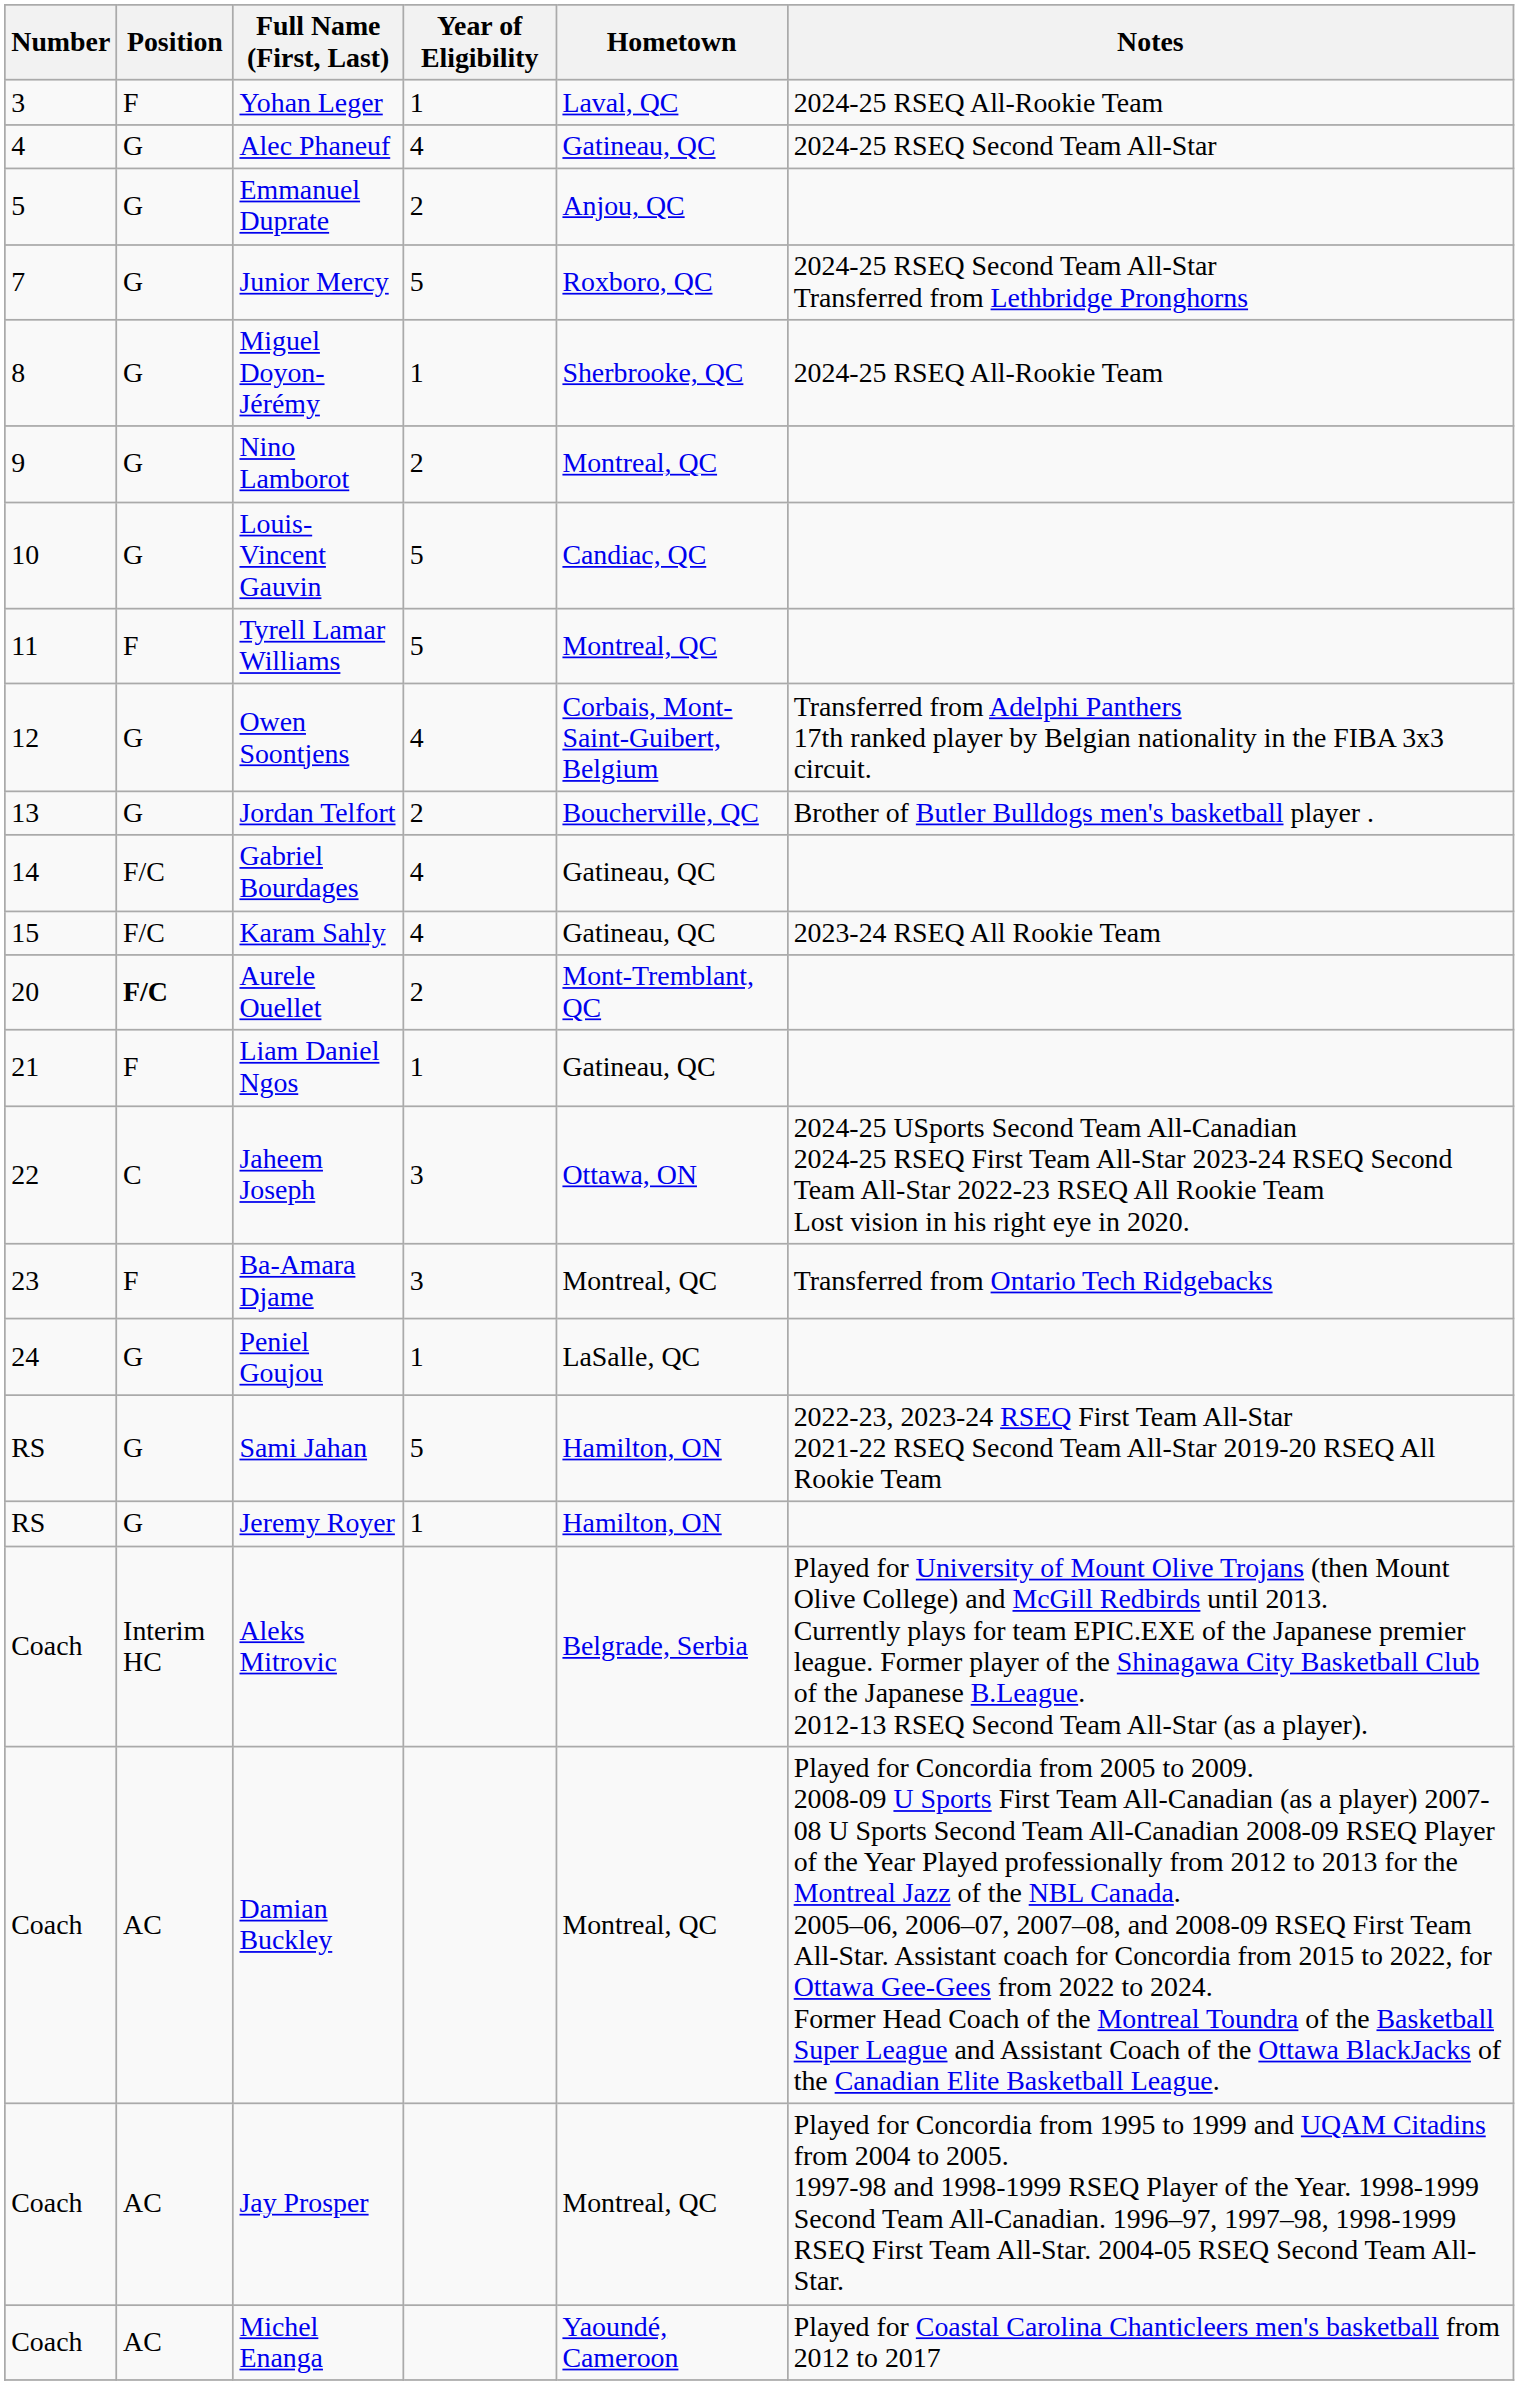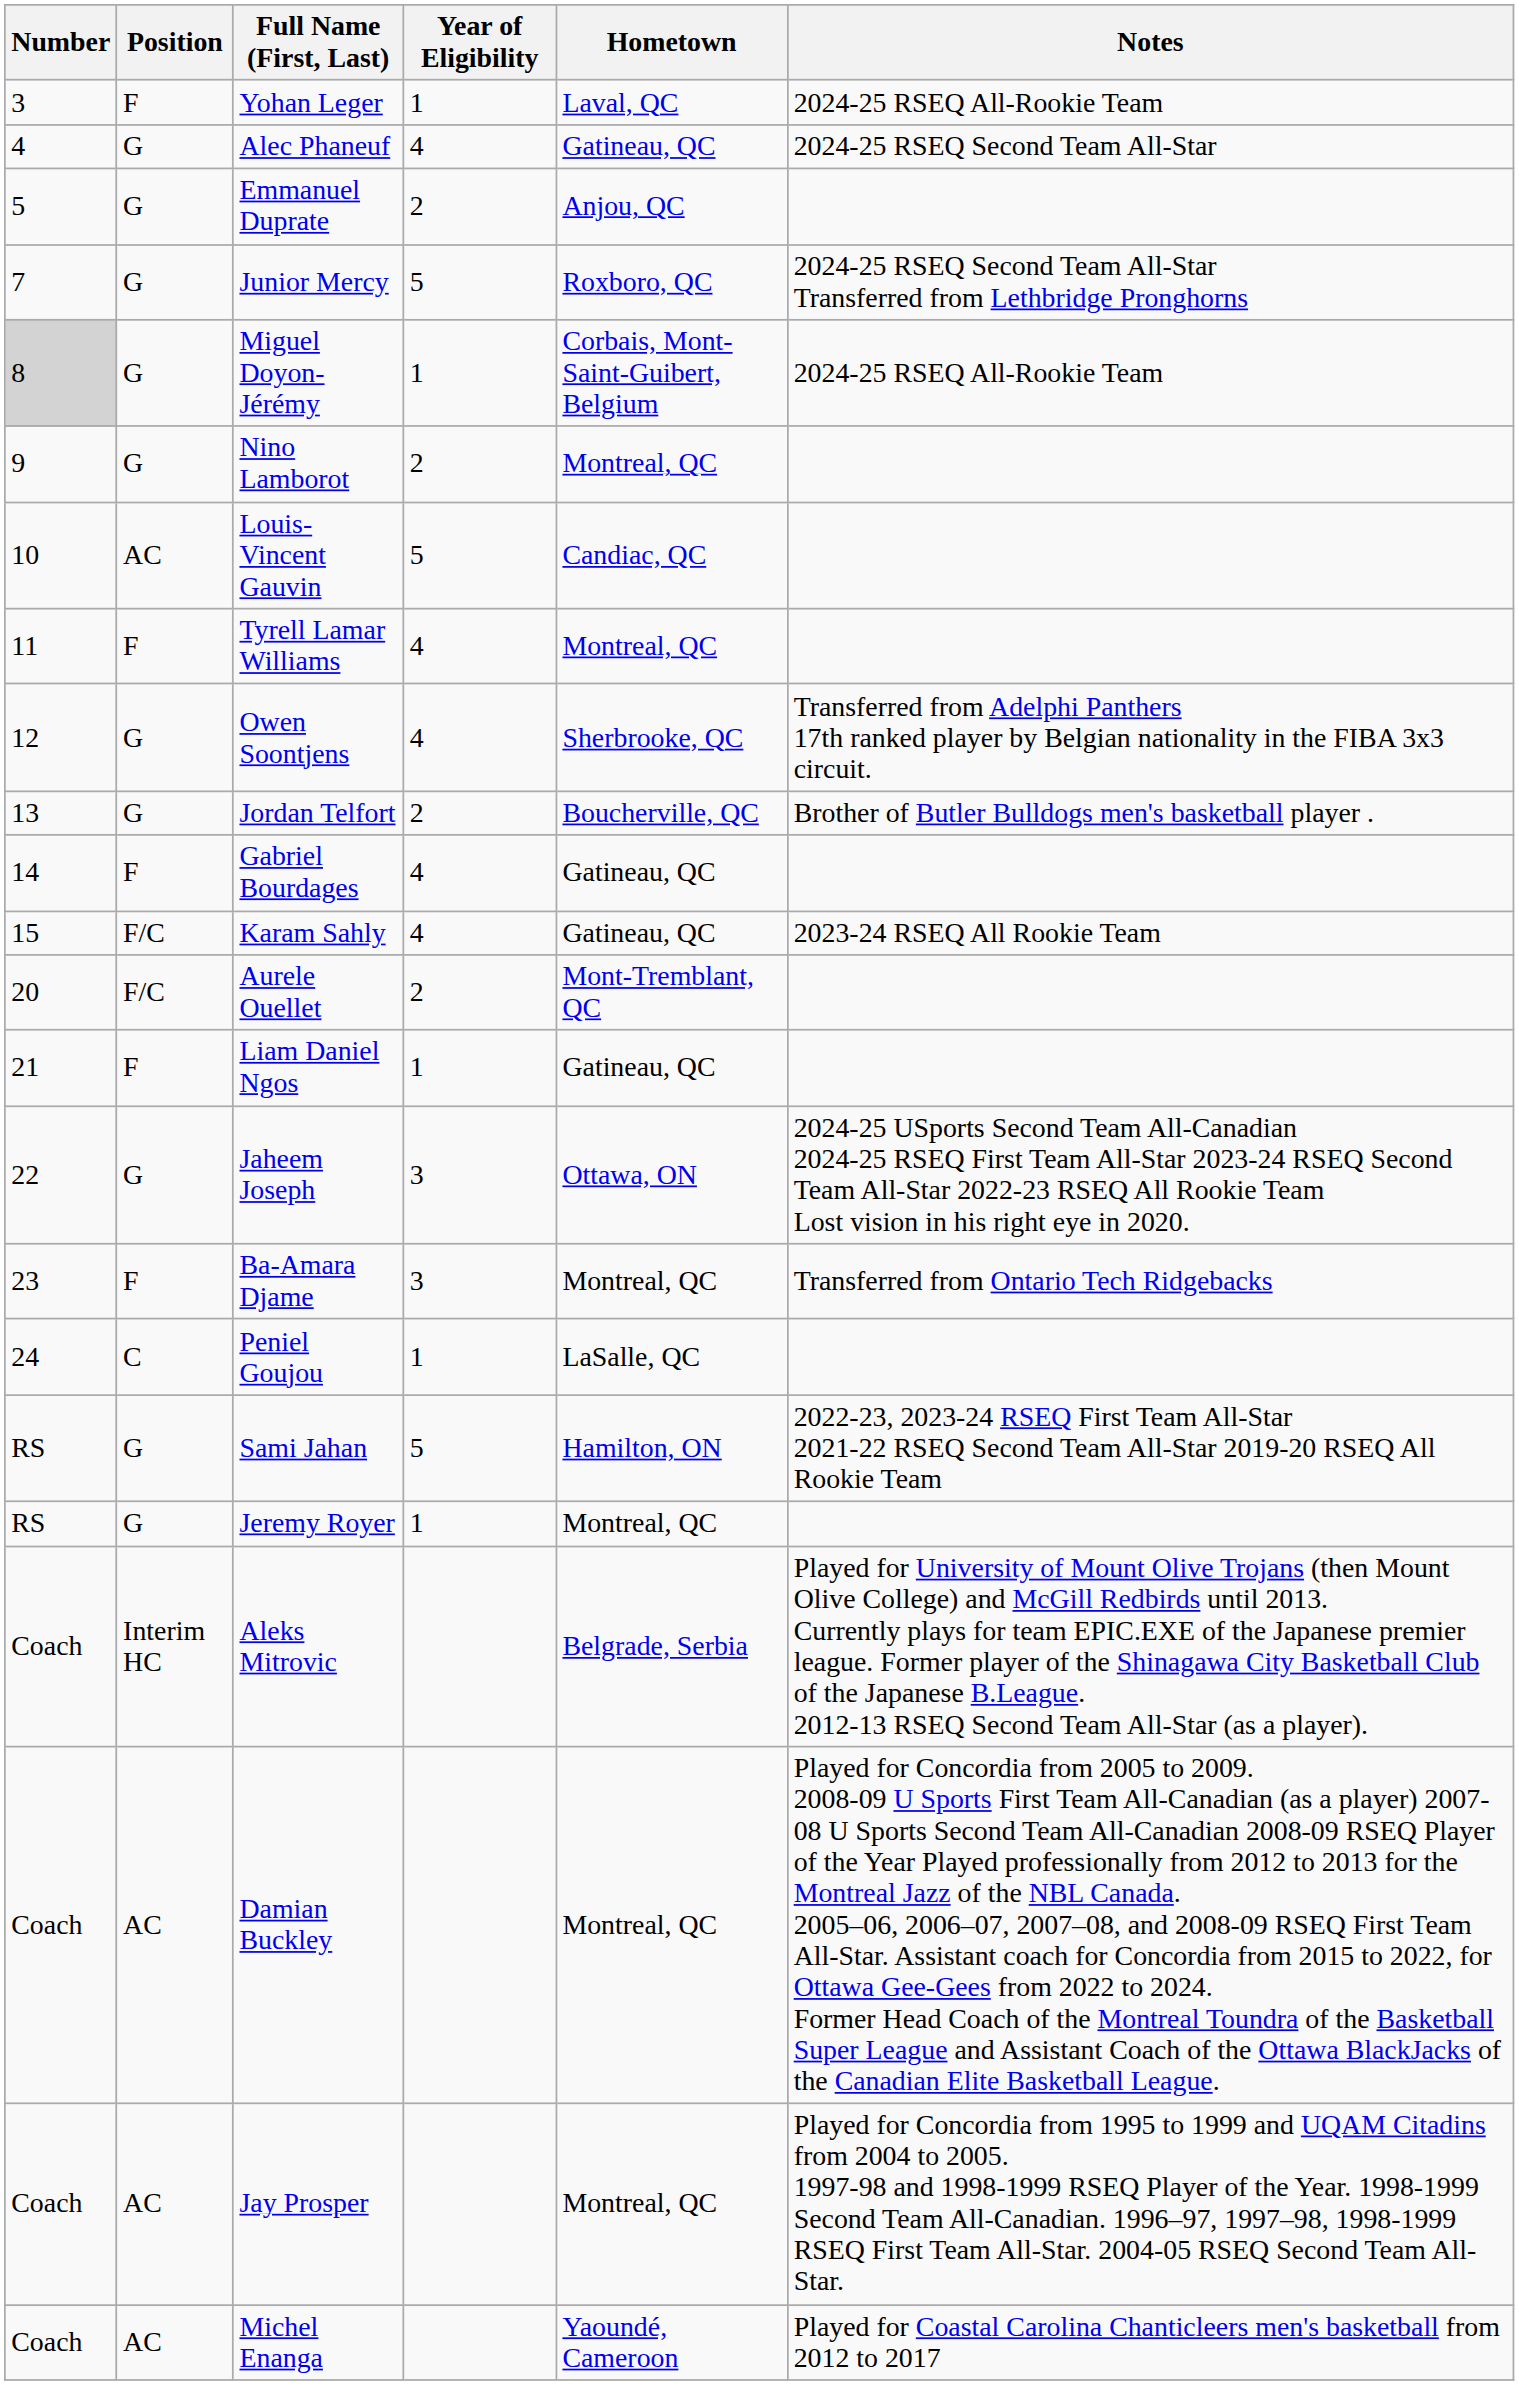(18, 372) no background -> (18, 372) lightgrey background
(653, 372) Sherbrooke, QC -> (648, 372) Corbais, Mont-Saint-Guibert, Belgium
(133, 554) G -> (142, 554) AC
(417, 646) 5 -> (417, 646) 4
(648, 737) Corbais, Mont-Saint-Guibert, Belgium -> (653, 737) Sherbrooke, QC
(144, 872) F/C -> (131, 872) F
(146, 992) bold -> (144, 992) normal
(132, 1174) C -> (133, 1174) G
(133, 1356) G -> (132, 1356) C
(642, 1523) Hamilton, ON -> (640, 1523) Montreal, QC
